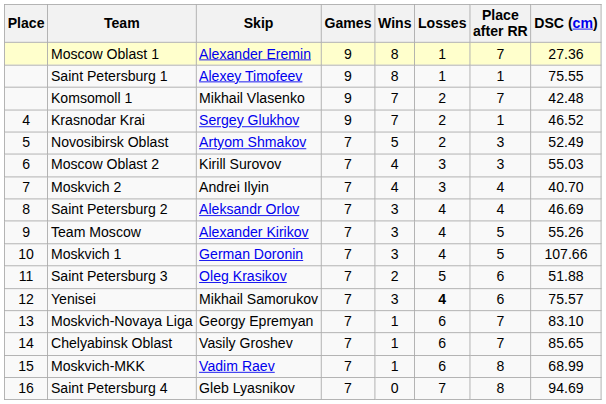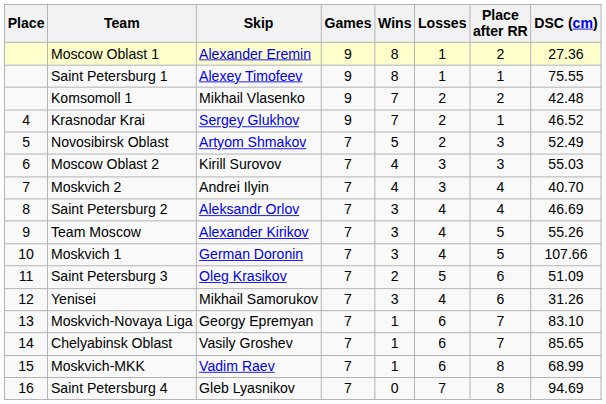(500, 53) 7 -> (500, 53) 2
(500, 98) 7 -> (500, 98) 2
(566, 277) 51.88 -> (566, 277) 51.09
(442, 299) bold -> (442, 299) normal
(566, 299) 75.57 -> (566, 299) 31.26
